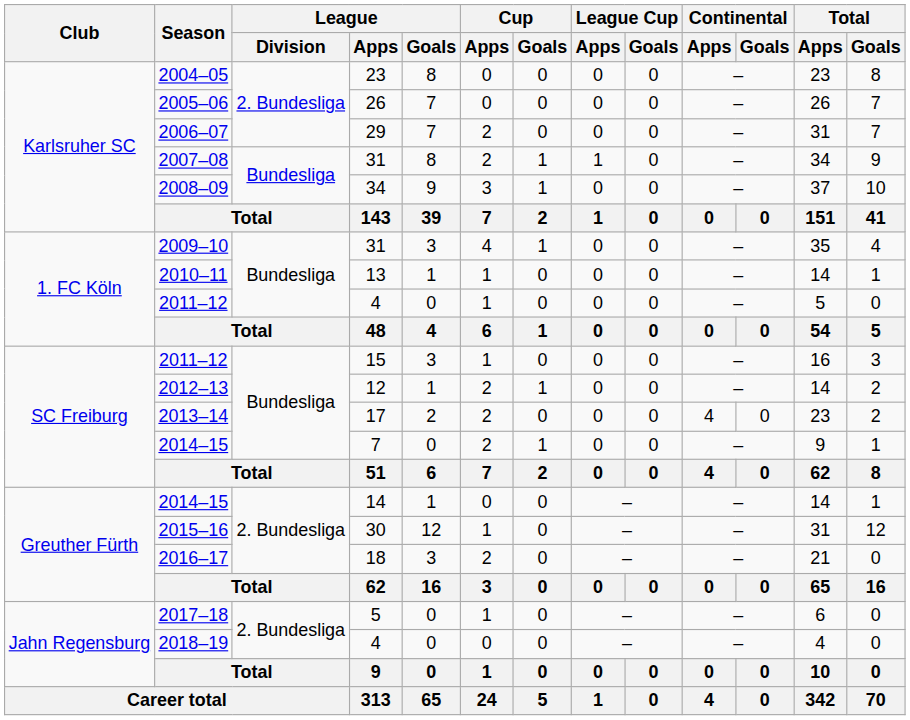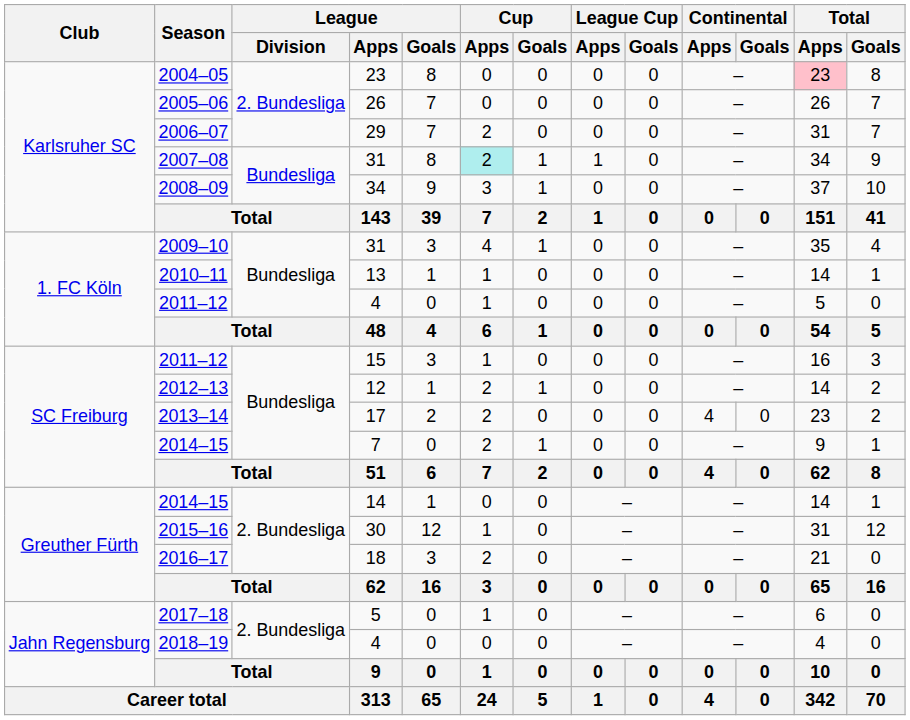(820, 75) no background -> (820, 75) pink background
(487, 160) no background -> (487, 160) paleturquoise background
